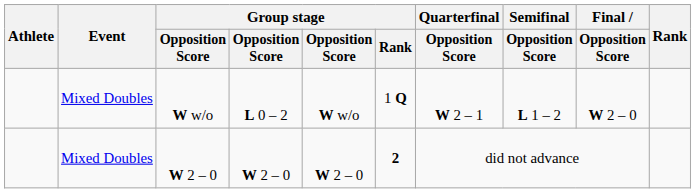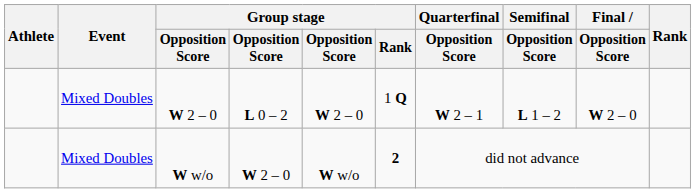(193, 116) W w/o -> (193, 116) W 2 – 0
(339, 116) W w/o -> (339, 116) W 2 – 0
(193, 175) W 2 – 0 -> (193, 175) W w/o
(339, 175) W 2 – 0 -> (339, 175) W w/o
